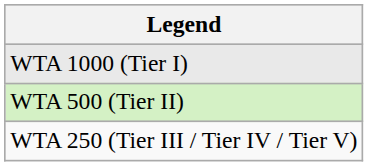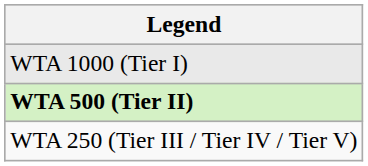(97, 102) normal -> (102, 102) bold
